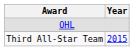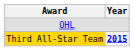(55, 39) no background -> (55, 39) gold background
(117, 39) normal -> (117, 39) bold
